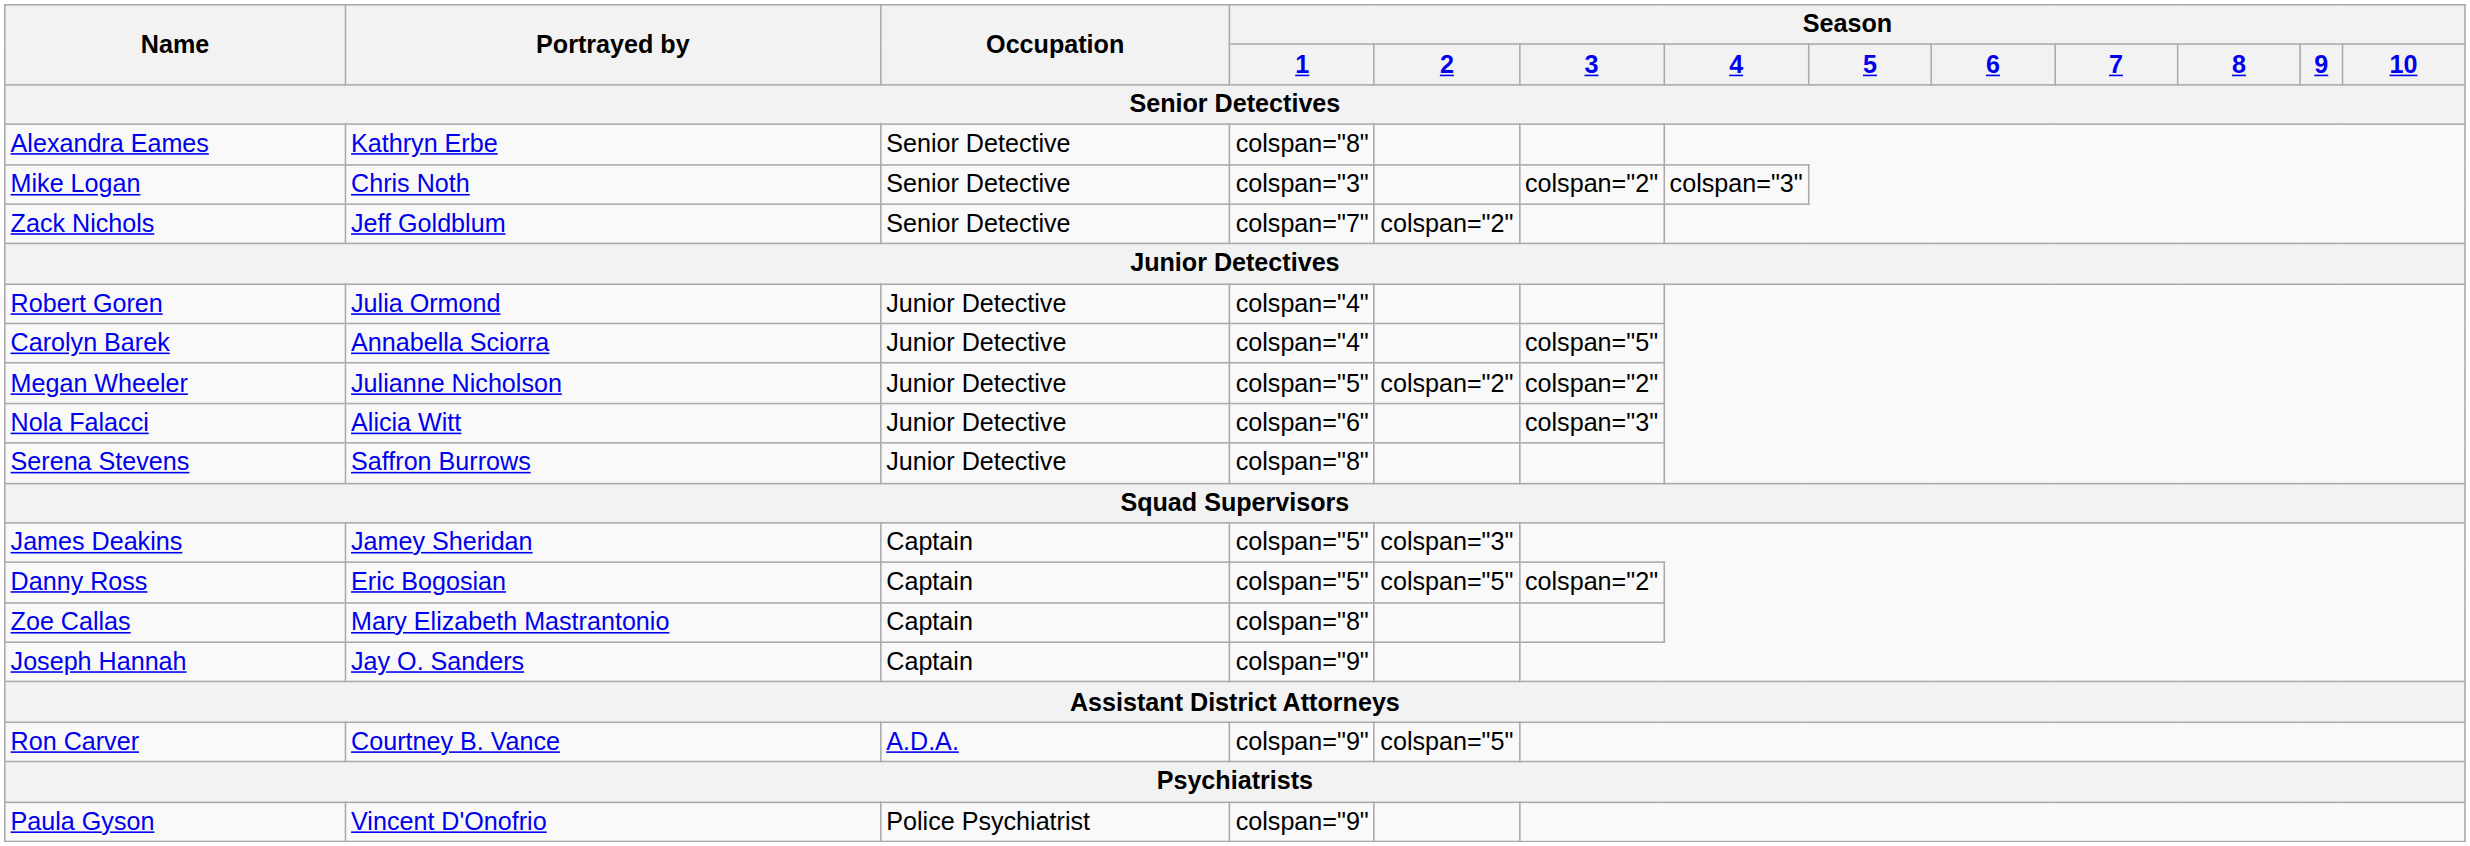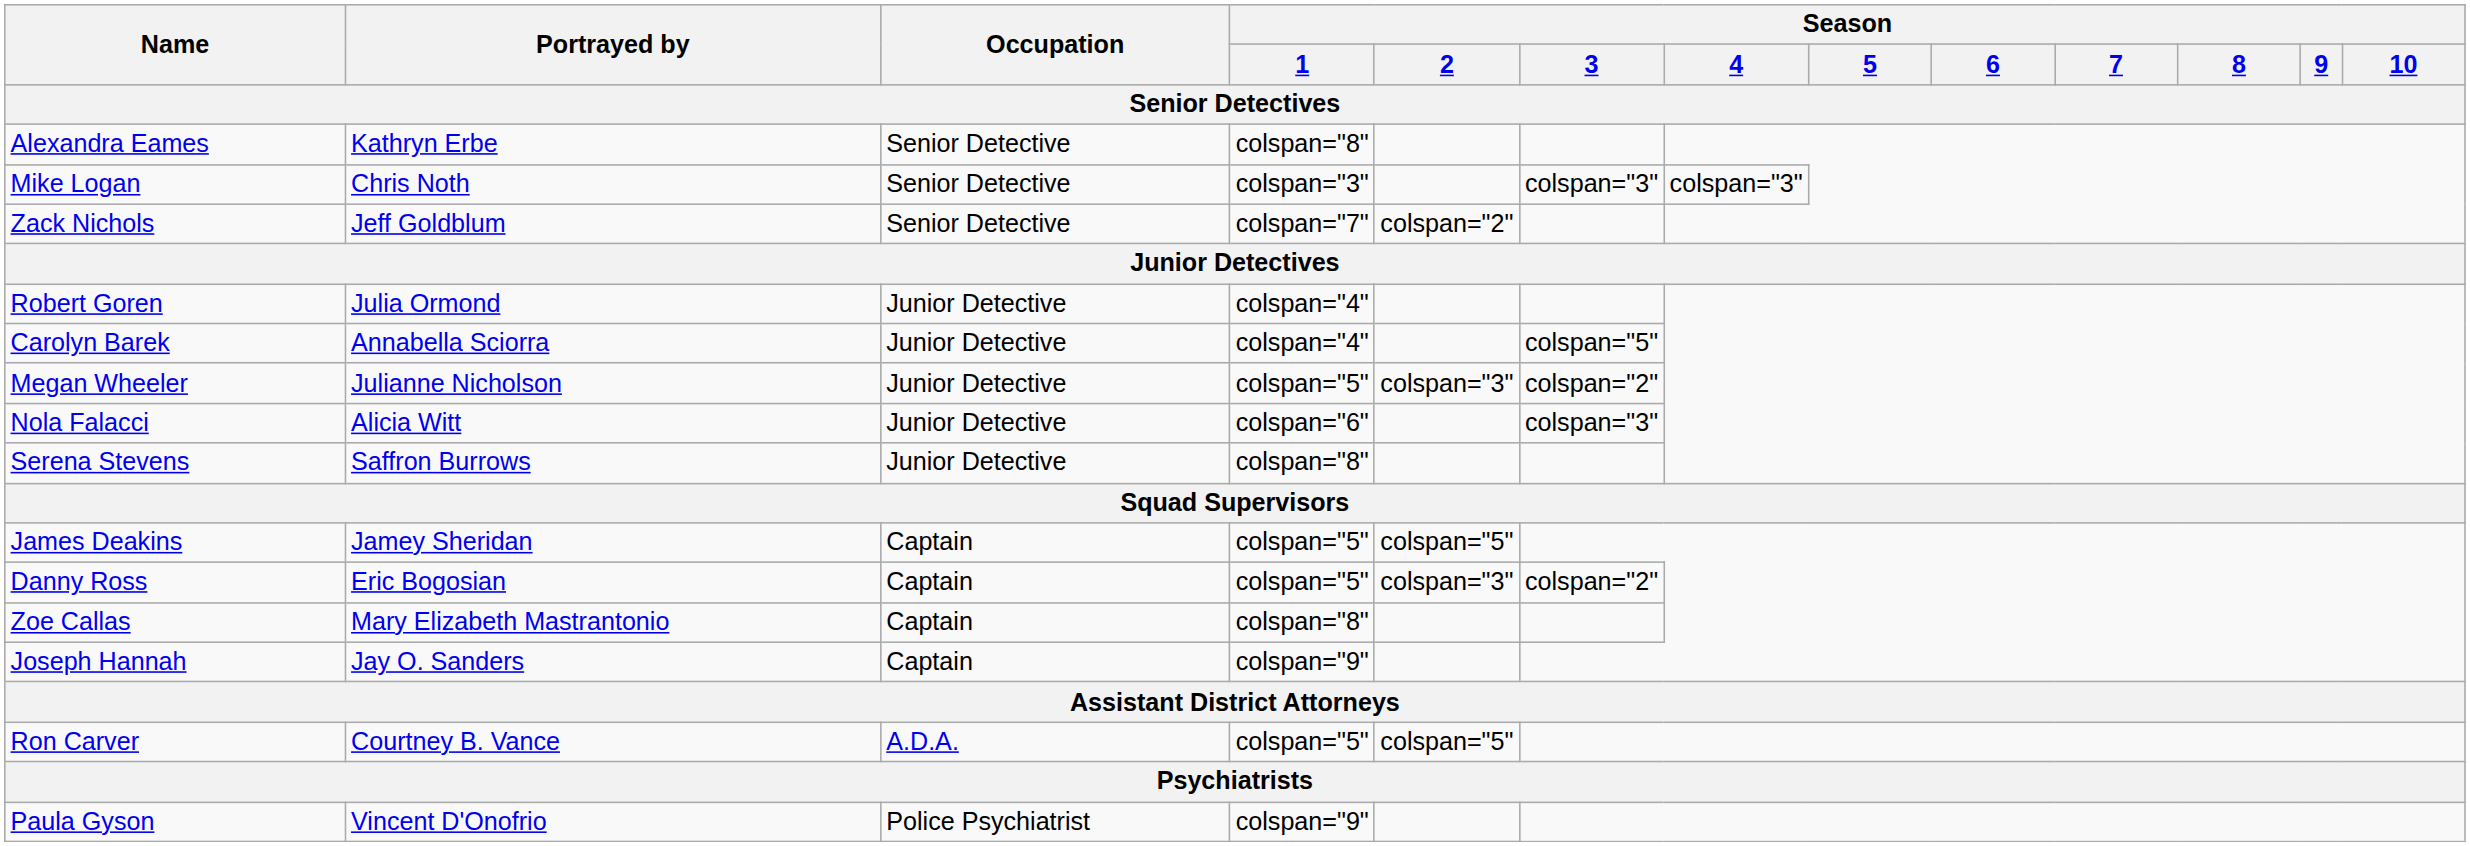(1592, 183) colspan="2" -> (1592, 183) colspan="3"
(1447, 382) colspan="2" -> (1447, 382) colspan="3"
(1447, 542) colspan="3" -> (1447, 542) colspan="5"
(1447, 582) colspan="5" -> (1447, 582) colspan="3"
(1302, 741) colspan="9" -> (1302, 741) colspan="5"
